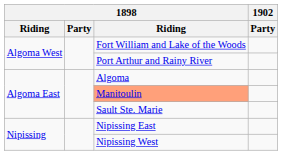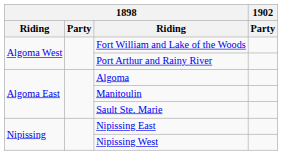(119, 93) lightsalmon background -> (119, 93) no background
